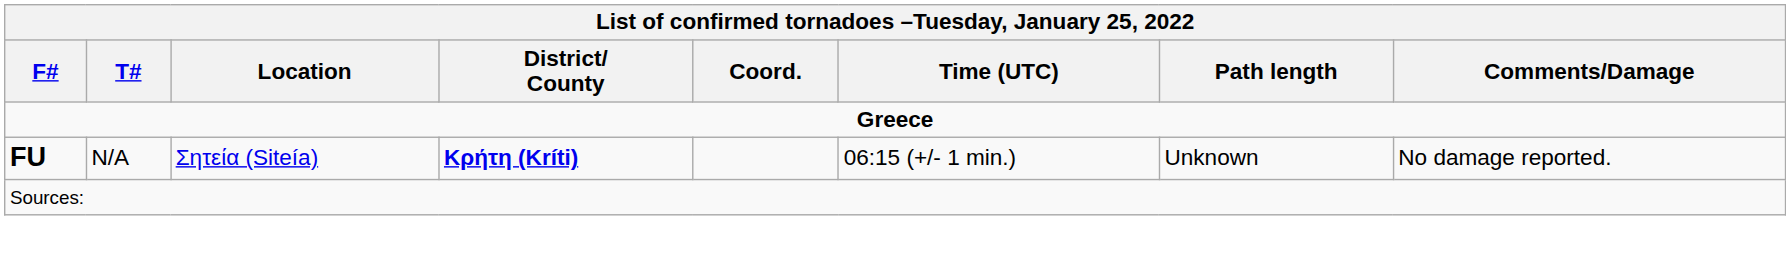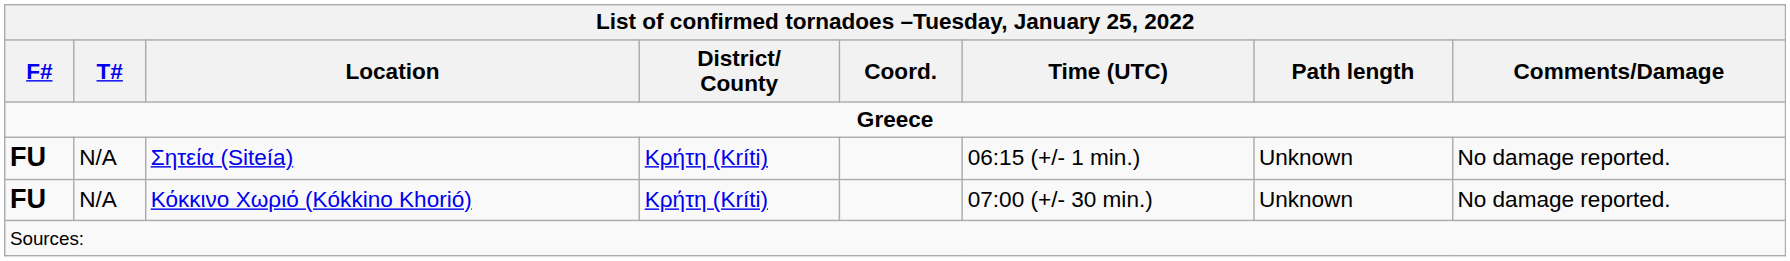(511, 157) bold -> (706, 157) normal
+ row: (311, 199)
